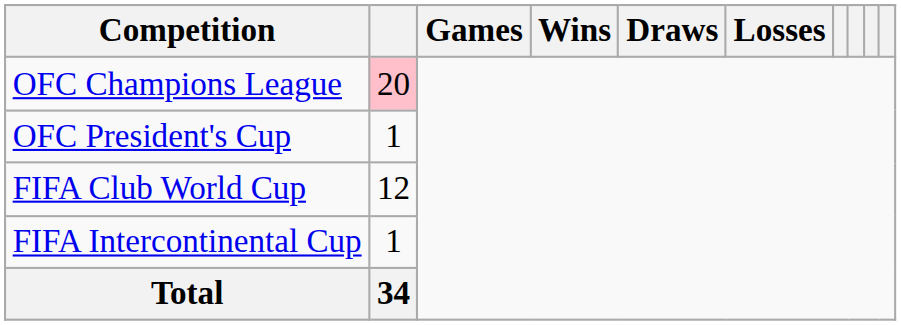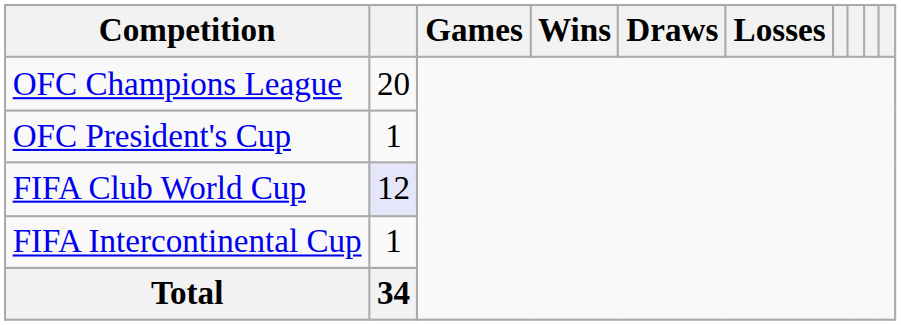(393, 83) pink background -> (393, 83) no background
(393, 188) no background -> (393, 188) lavender background
